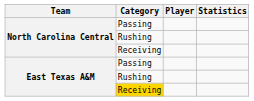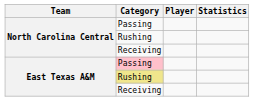(135, 63) no background -> (135, 63) pink background
(135, 77) no background -> (135, 77) khaki background
(140, 90) gold background -> (140, 90) no background
